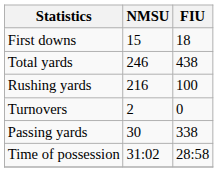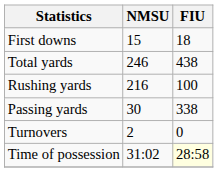rows swapped: (48, 132) <-> (37, 108)
(193, 155) no background -> (193, 155) lightyellow background
